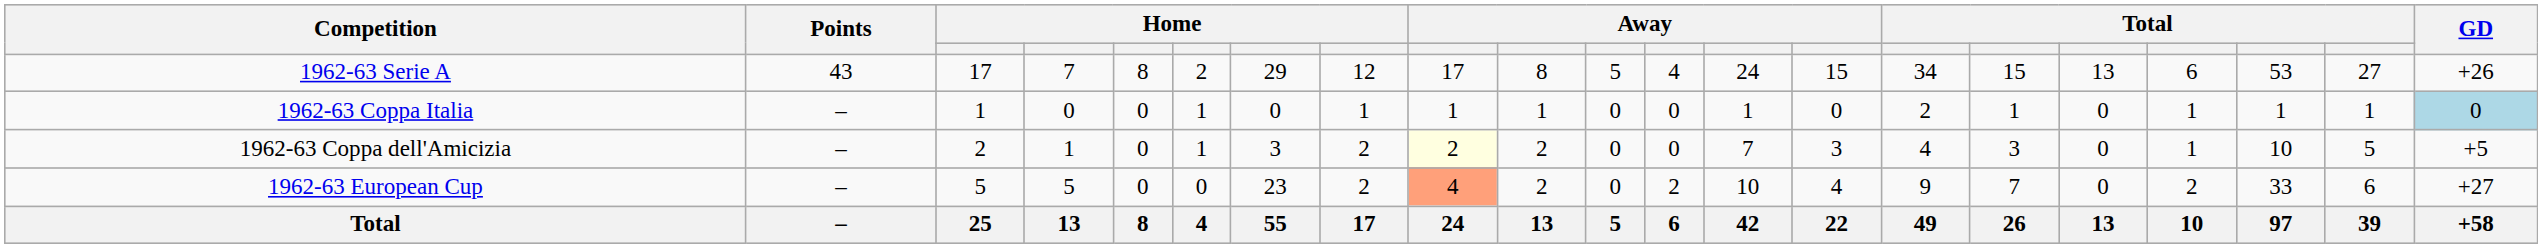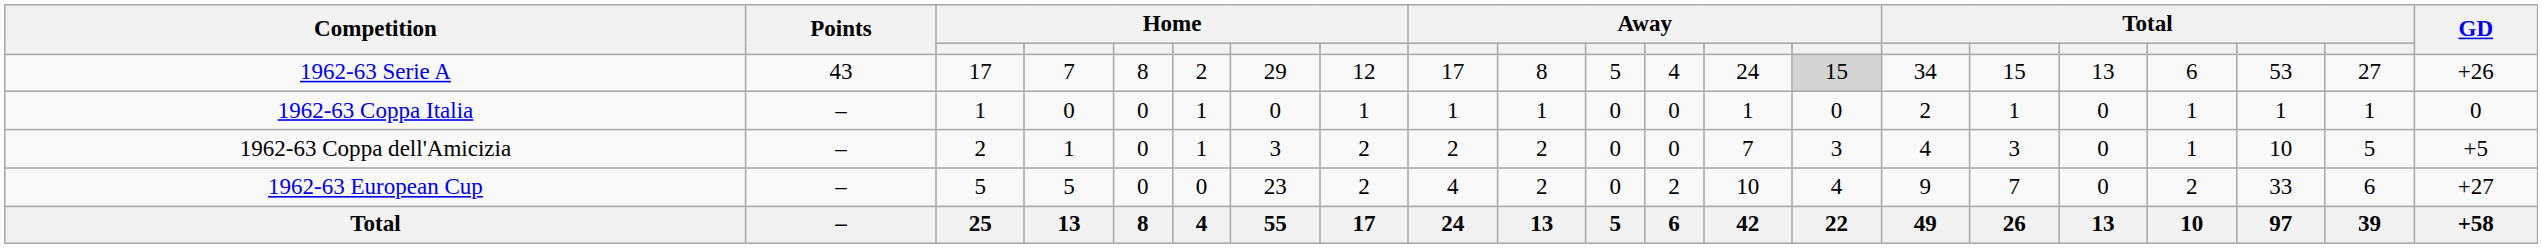(1837, 72) no background -> (1837, 72) lightgrey background
(2476, 110) lightblue background -> (2476, 110) no background
(1453, 148) lightyellow background -> (1453, 148) no background
(1453, 186) lightsalmon background -> (1453, 186) no background
